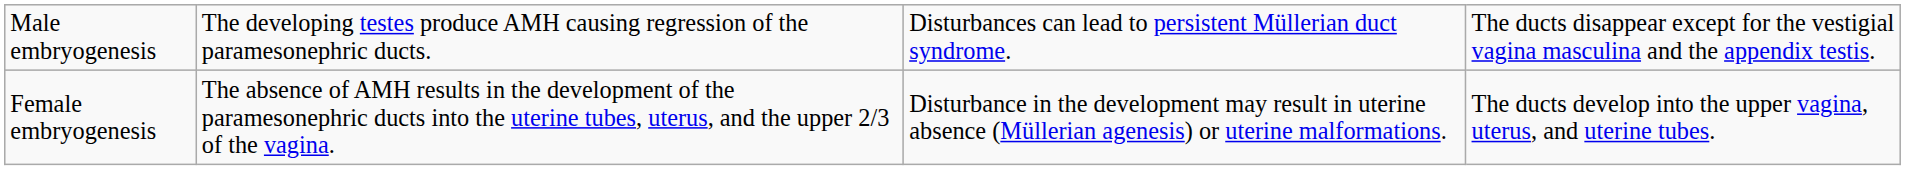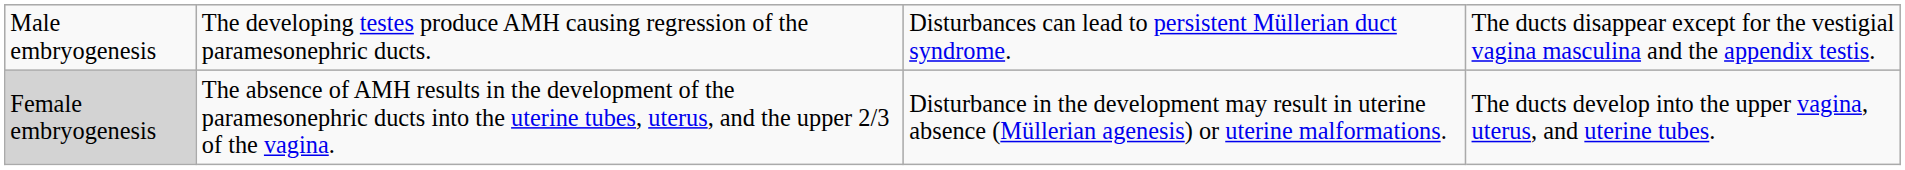(83, 117) no background -> (83, 117) lightgrey background
